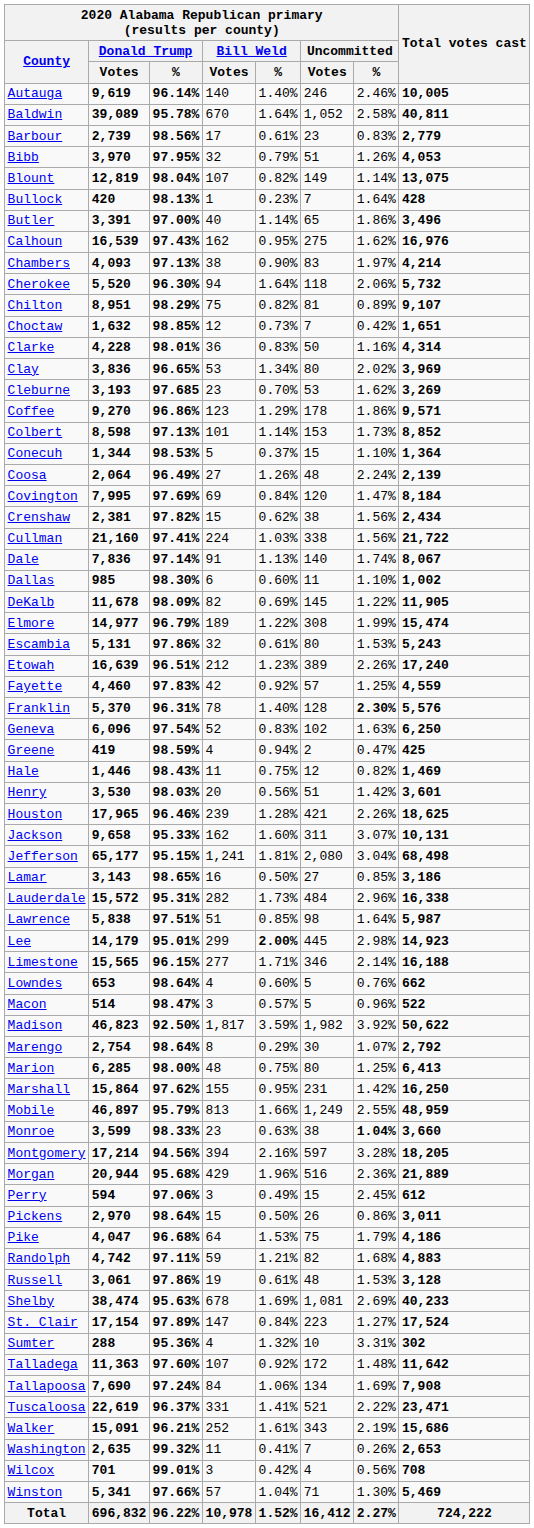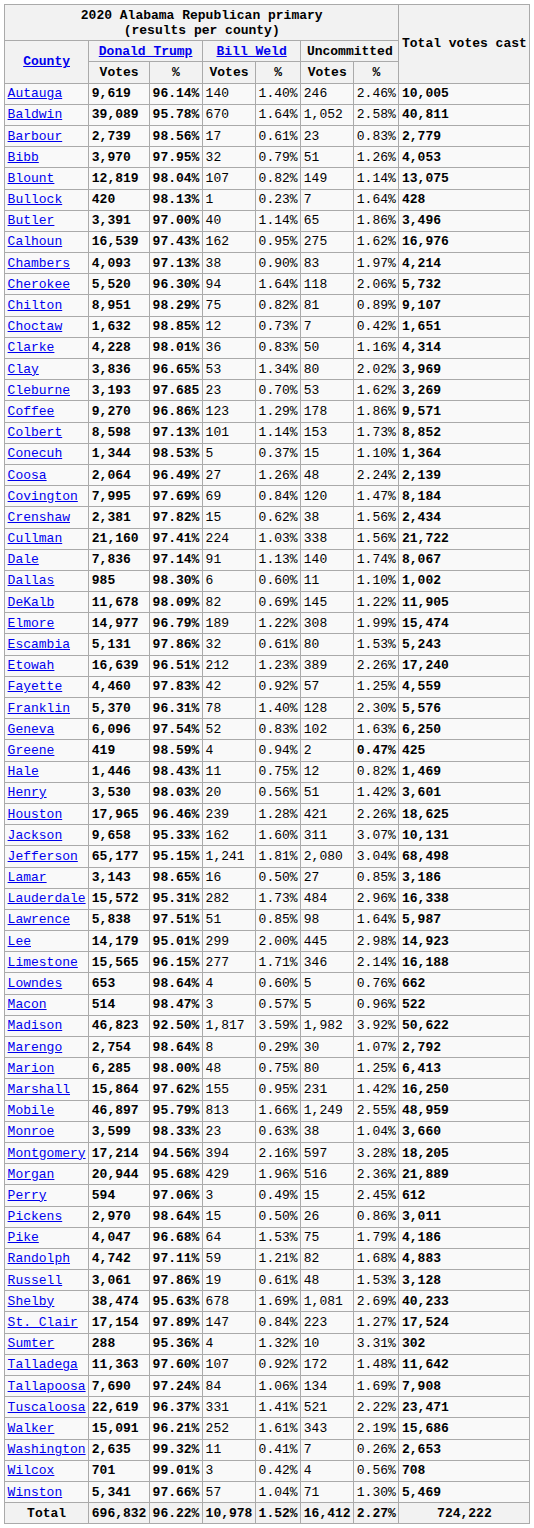(376, 708) bold -> (376, 708) normal
(376, 750) normal -> (376, 750) bold
(278, 941) bold -> (278, 941) normal
(376, 1132) bold -> (376, 1132) normal
